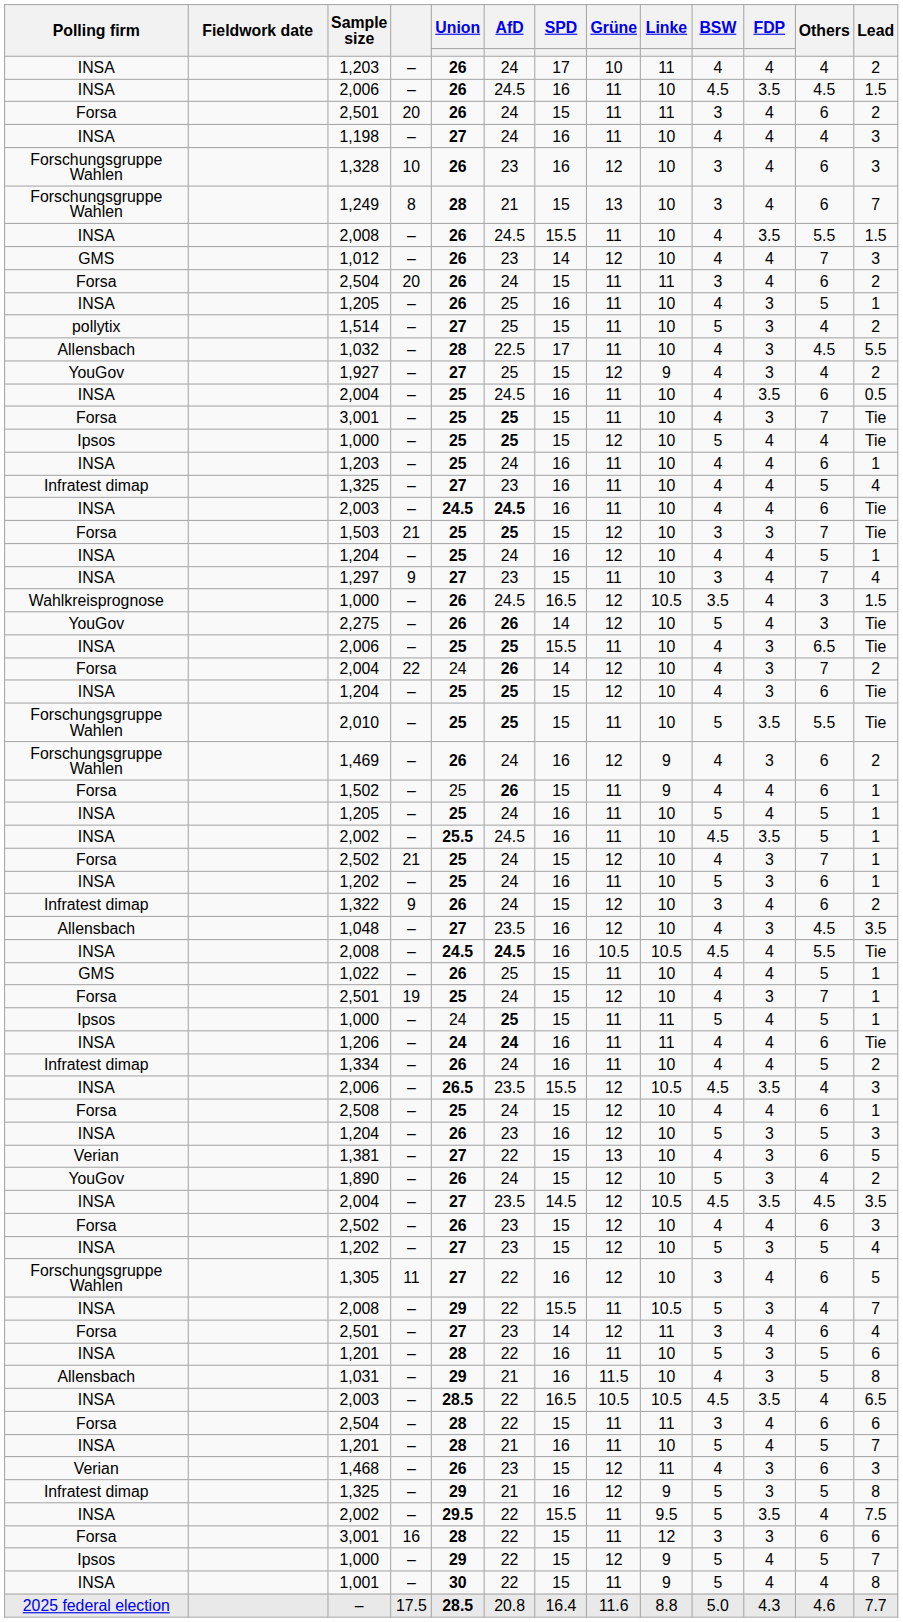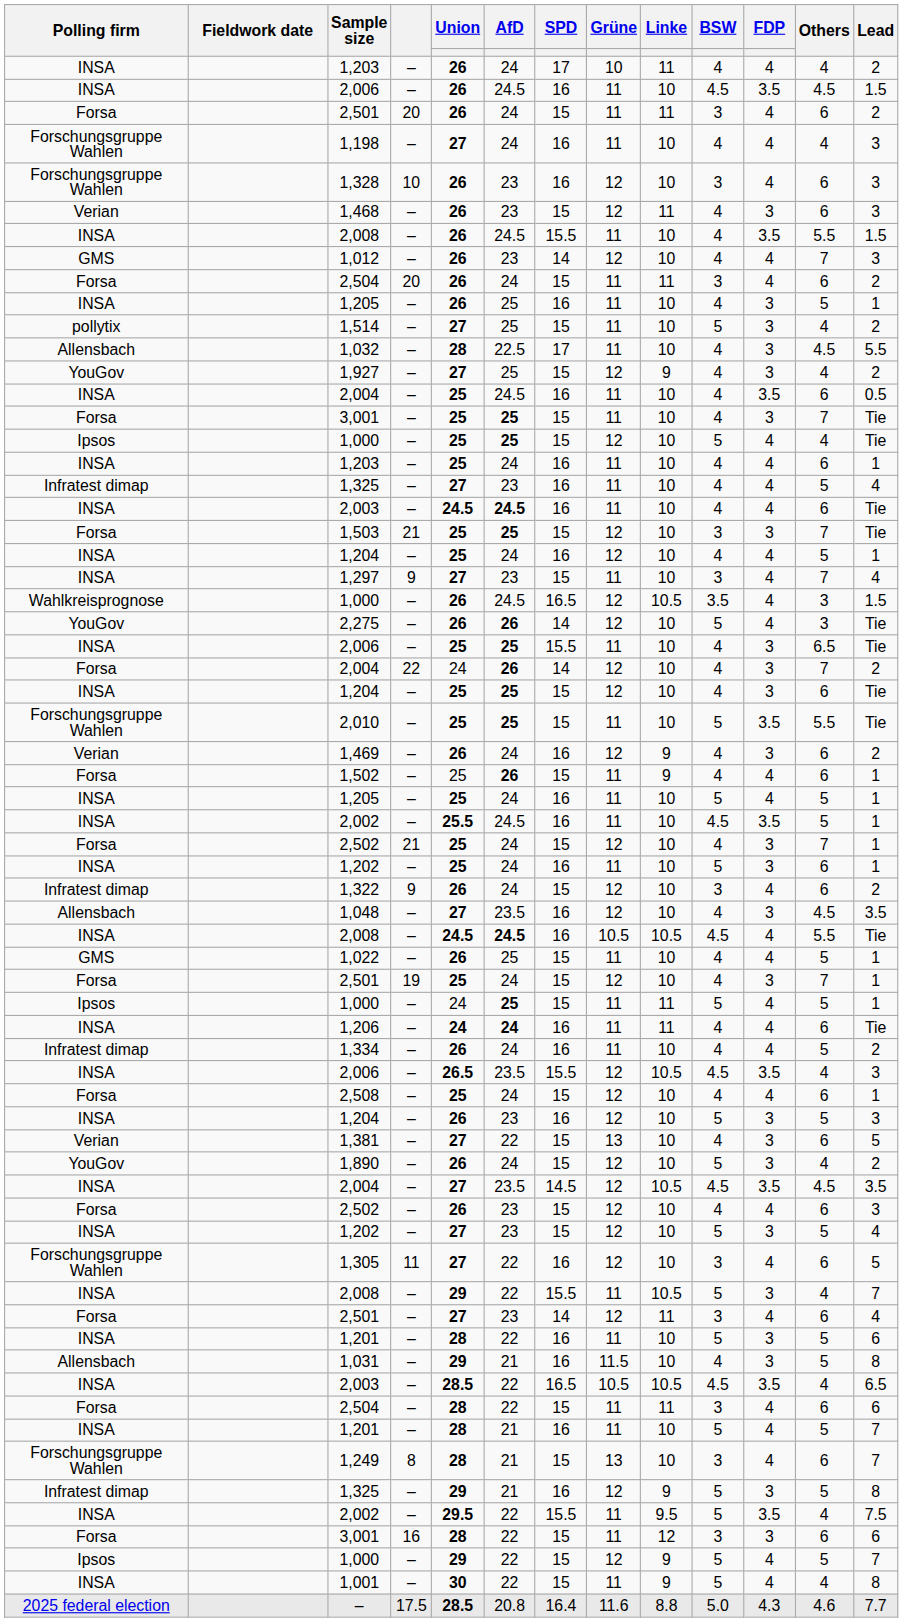(96, 136) INSA -> (96, 144) Forschungsgruppe Wahlen
rows swapped: (359, 1469) <-> (359, 205)
(96, 761) Forschungsgruppe Wahlen -> (96, 753) Verian
